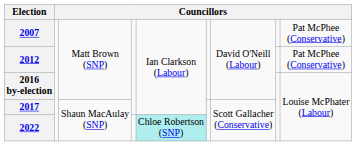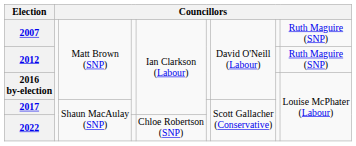(316, 33) Pat McPhee (Conservative) -> (316, 33) Ruth Maguire (SNP)
(316, 59) Pat McPhee (Conservative) -> (316, 59) Ruth Maguire (SNP)
(171, 128) paleturquoise background -> (171, 128) no background
